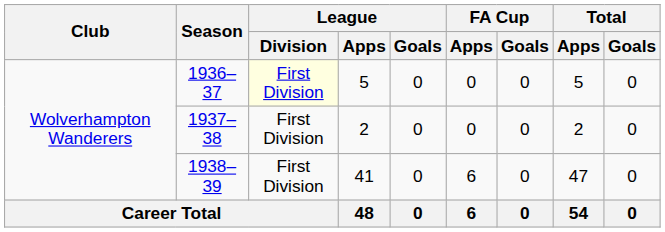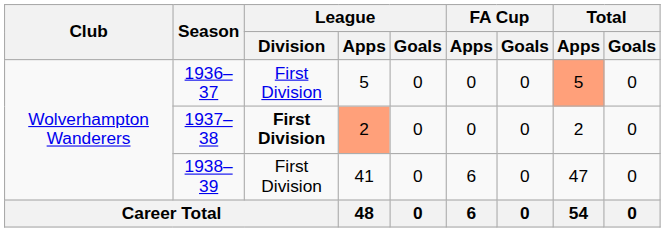(293, 82) lightyellow background -> (292, 82) no background
(578, 82) no background -> (578, 82) lightsalmon background
(293, 129) normal -> (292, 129) bold
(364, 129) no background -> (364, 129) lightsalmon background
